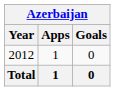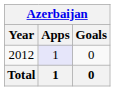(55, 55) no background -> (55, 55) lavender background
